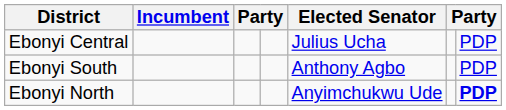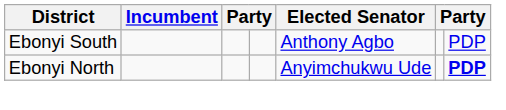- row: (69, 42)
